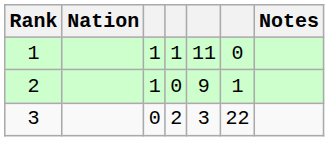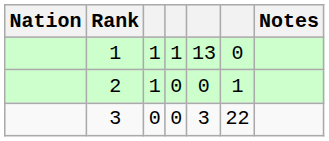columns swapped: (34, 21) <-> (103, 21)
(204, 54) 11 -> (204, 54) 13
(204, 86) 9 -> (204, 86) 0
(176, 119) 2 -> (176, 119) 0
